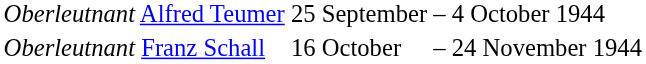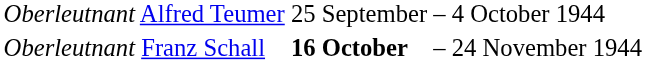(346, 48) normal -> (349, 48) bold
